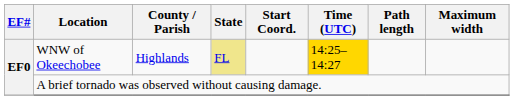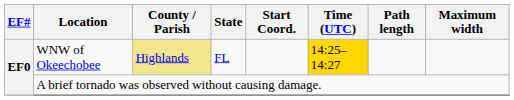(162, 57) no background -> (162, 57) khaki background
(222, 57) khaki background -> (222, 57) no background
